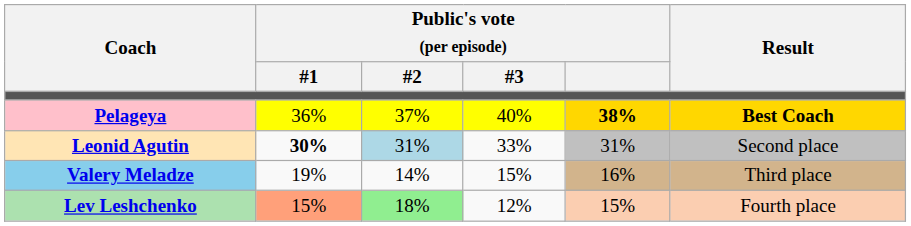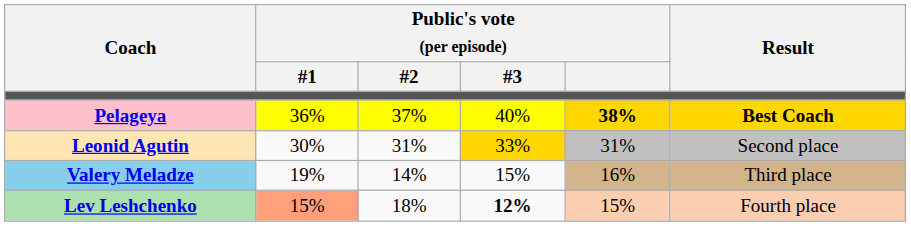(309, 145) bold -> (307, 145) normal
(412, 145) lightblue background -> (409, 145) no background
(514, 145) no background -> (513, 145) gold background
(412, 205) lightgreen background -> (409, 205) no background
(514, 205) normal -> (513, 205) bold
